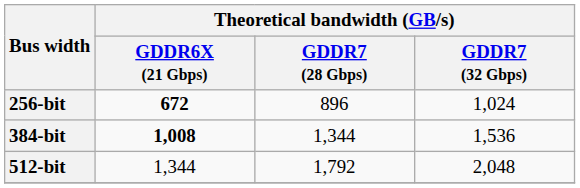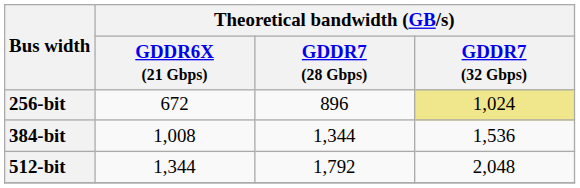(175, 104) bold -> (175, 104) normal
(494, 104) no background -> (494, 104) khaki background
(175, 136) bold -> (175, 136) normal
